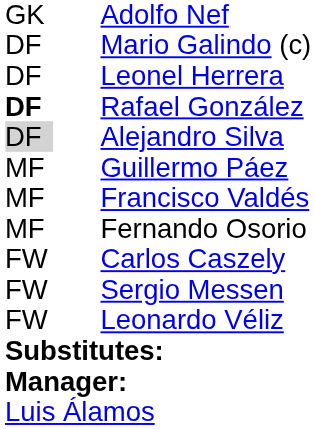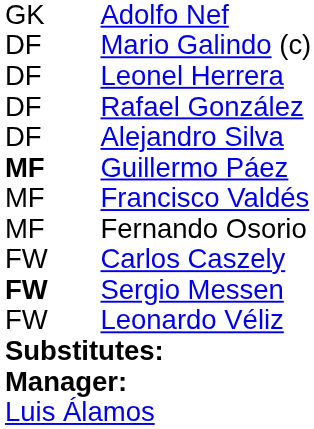(23, 106) bold -> (23, 106) normal
(23, 137) lightgrey background -> (23, 137) no background
(25, 167) normal -> (25, 167) bold
(26, 289) normal -> (26, 289) bold
